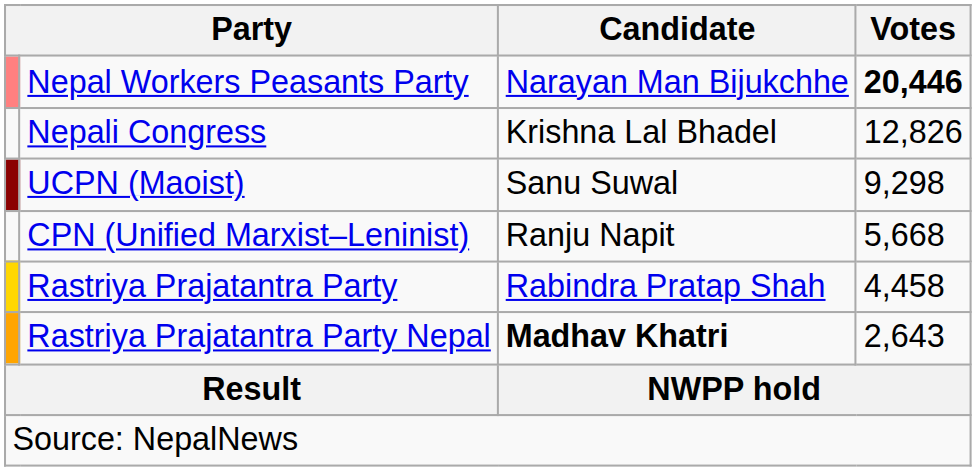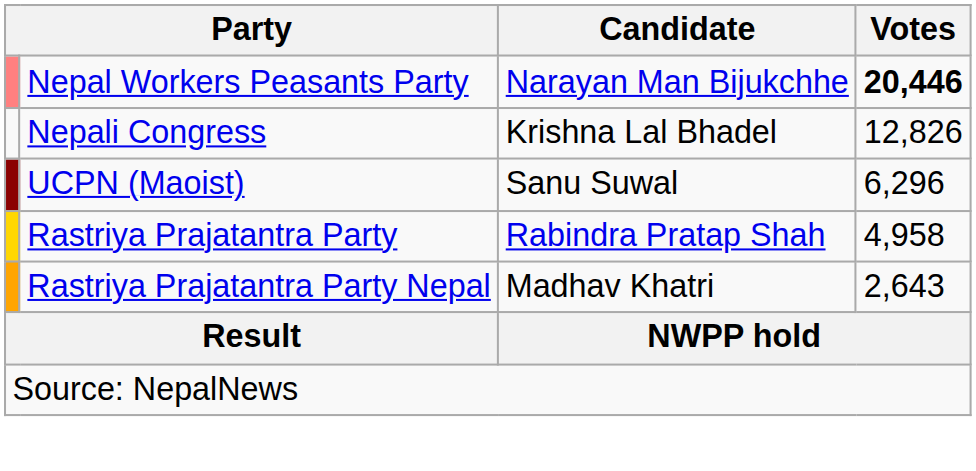(904, 183) 9,298 -> (904, 183) 6,296
- row: (248, 235)
(904, 286) 4,458 -> (904, 235) 4,958
(617, 337) bold -> (610, 286) normal
